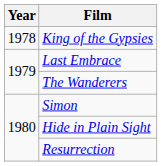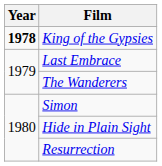(22, 37) normal -> (22, 37) bold
